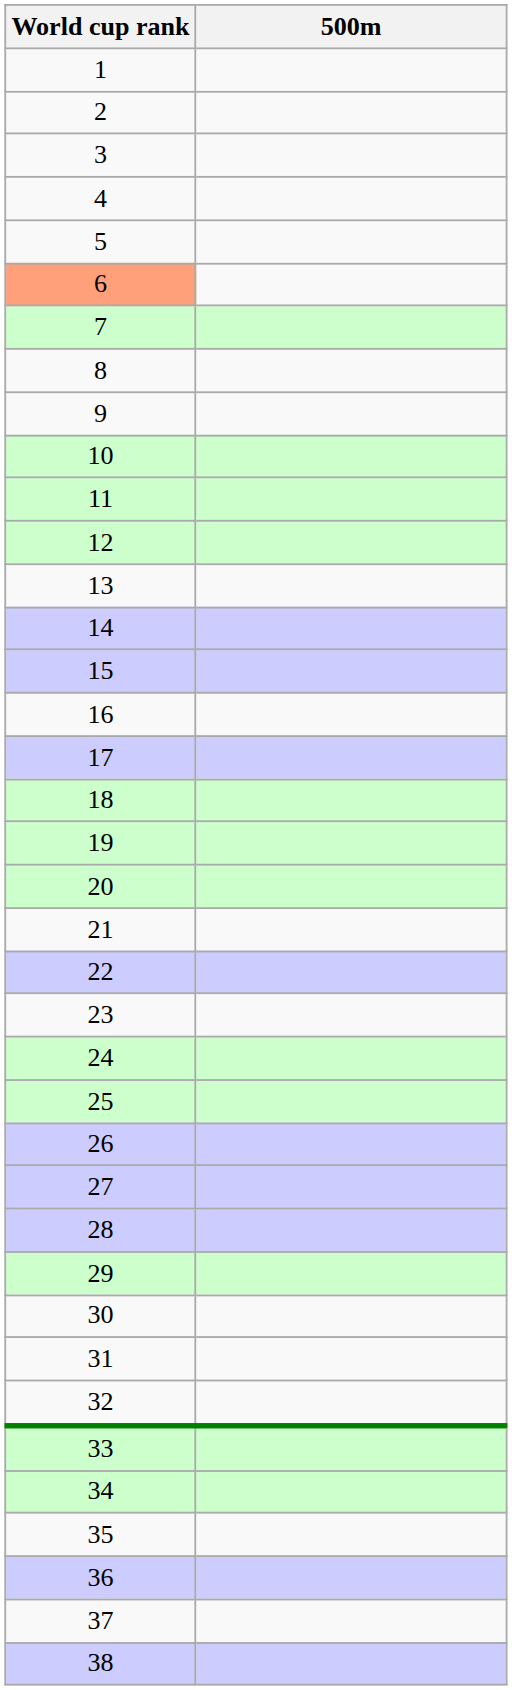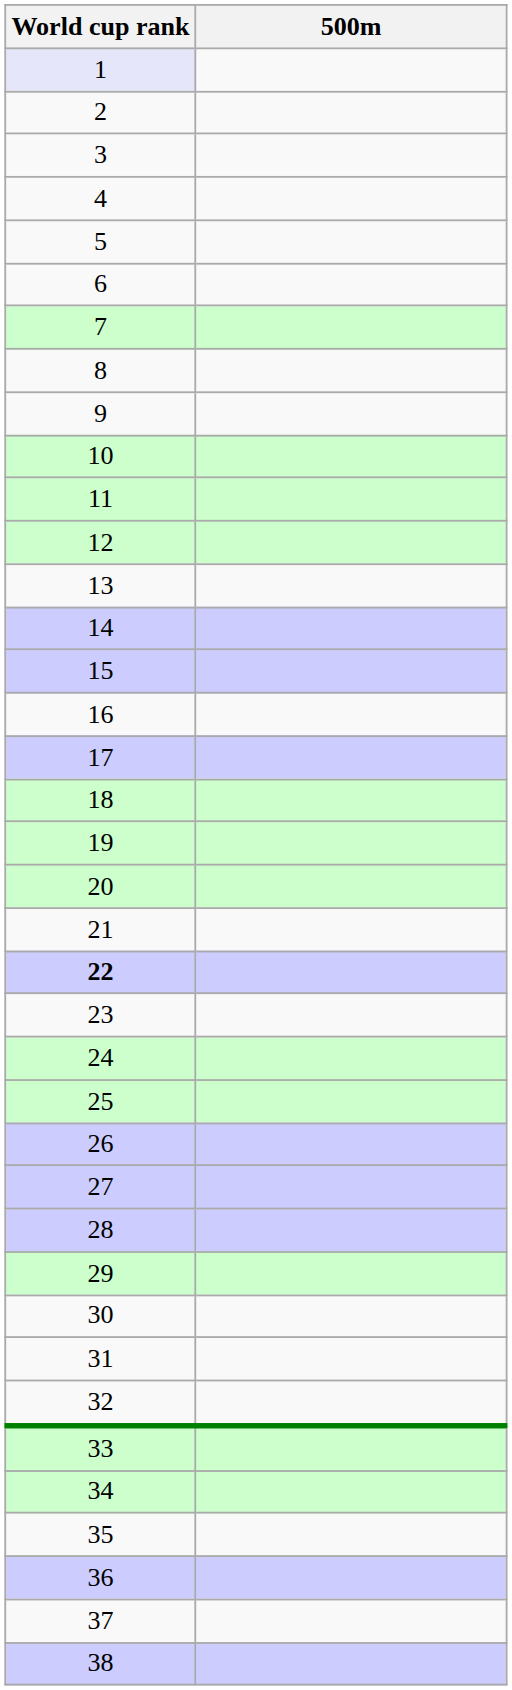(100, 69) no background -> (100, 69) lavender background
(100, 284) lightsalmon background -> (100, 284) no background
(100, 972) normal -> (100, 972) bold
